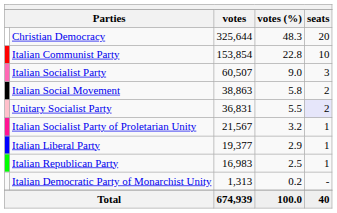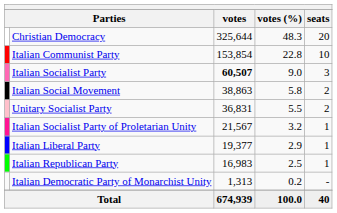(237, 72) normal -> (237, 72) bold
(327, 109) lavender background -> (327, 109) no background
